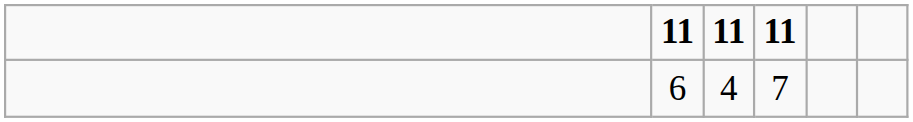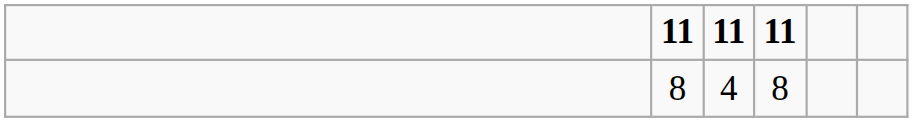(678, 87) 6 -> (678, 87) 8
(780, 87) 7 -> (780, 87) 8
